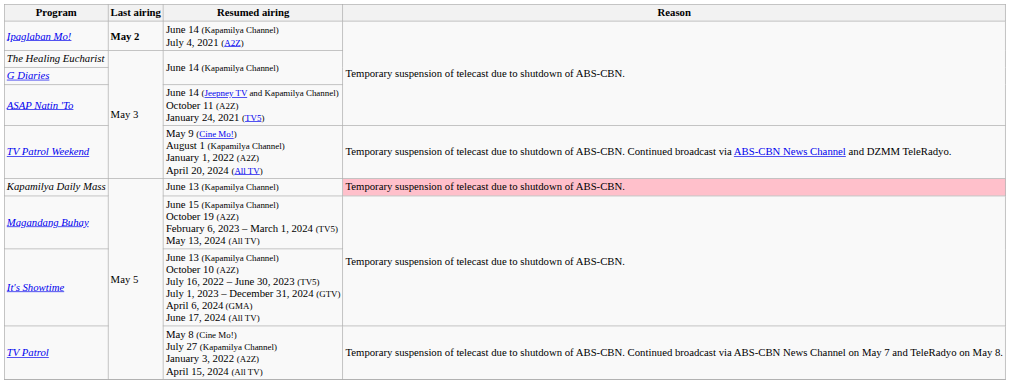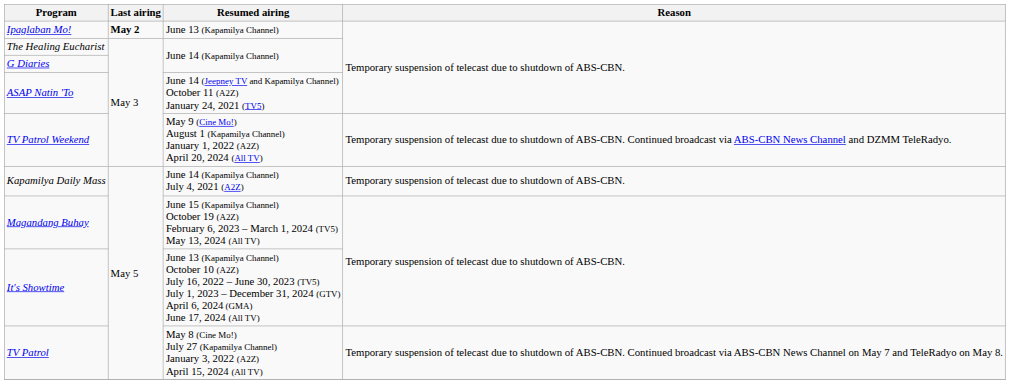(222, 36) June 14 (Kapamilya Channel) July 4, 2021 (A2Z) -> (222, 30) June 13 (Kapamilya Channel)
(222, 187) June 13 (Kapamilya Channel) -> (222, 181) June 14 (Kapamilya Channel) July 4, 2021 (A2Z)
(485, 187) pink background -> (485, 181) no background
